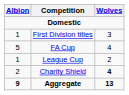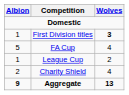(109, 35) normal -> (109, 35) bold
(109, 72) bold -> (109, 72) normal
